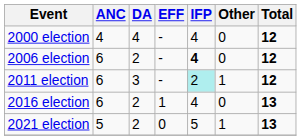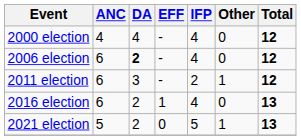(136, 59) normal -> (136, 59) bold
(194, 59) bold -> (194, 59) normal
(194, 80) paleturquoise background -> (194, 80) no background
